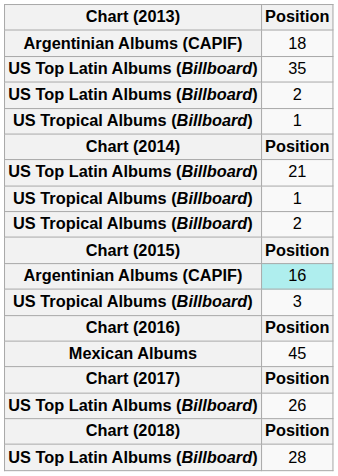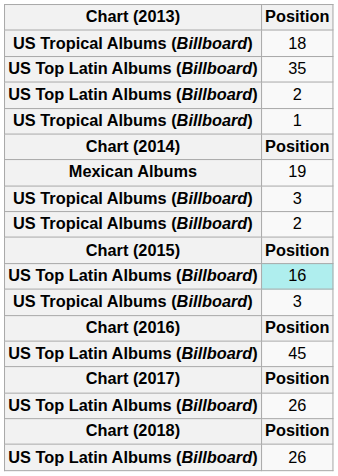(133, 43) Argentinian Albums (CAPIF) -> (133, 43) US Tropical Albums (Billboard)
(133, 172) US Top Latin Albums (Billboard) -> (133, 172) Mexican Albums
(297, 172) 21 -> (297, 172) 19
(297, 198) 1 -> (297, 198) 3
(133, 276) Argentinian Albums (CAPIF) -> (133, 276) US Top Latin Albums (Billboard)
(133, 353) Mexican Albums -> (133, 353) US Top Latin Albums (Billboard)
(297, 457) 28 -> (297, 457) 26
